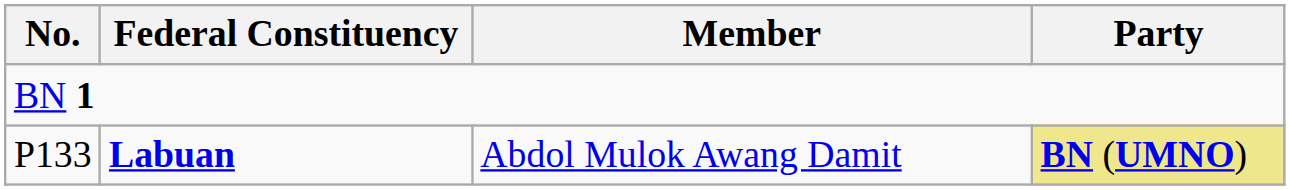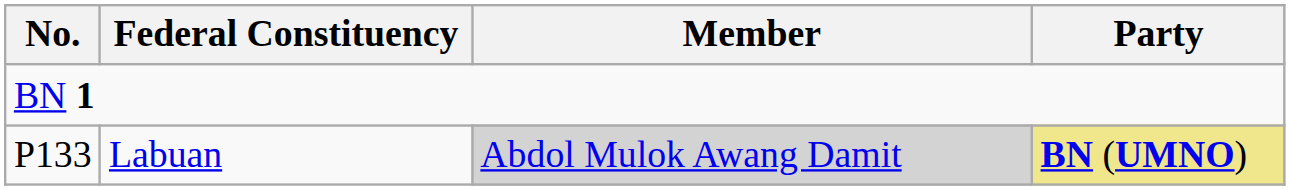(172, 154) bold -> (166, 154) normal
(691, 154) no background -> (691, 154) lightgrey background
